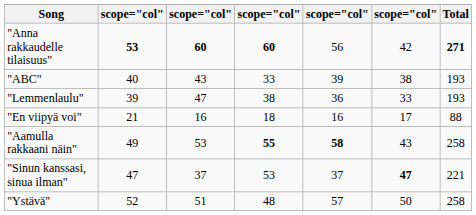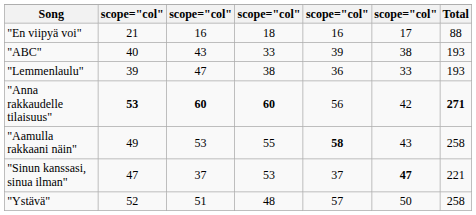rows swapped: (35, 46) <-> (44, 117)
(269, 142) bold -> (269, 142) normal
